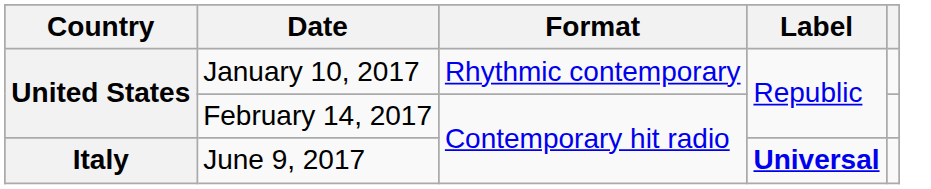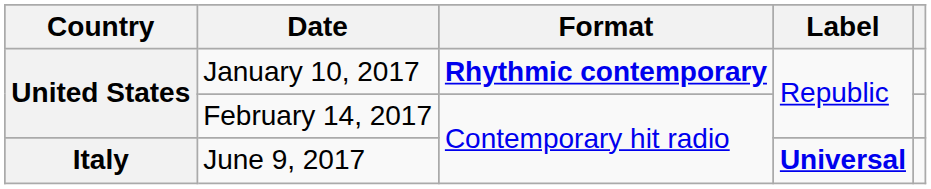(593, 71) normal -> (606, 71) bold
